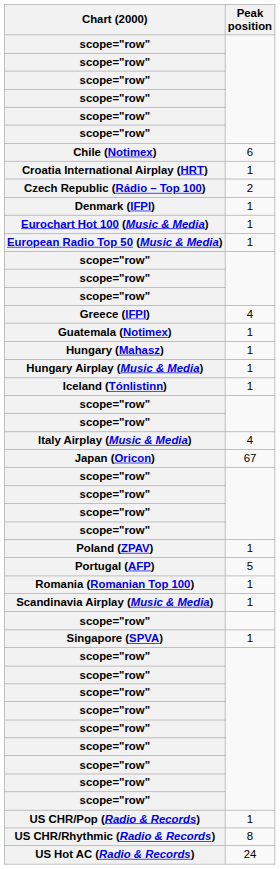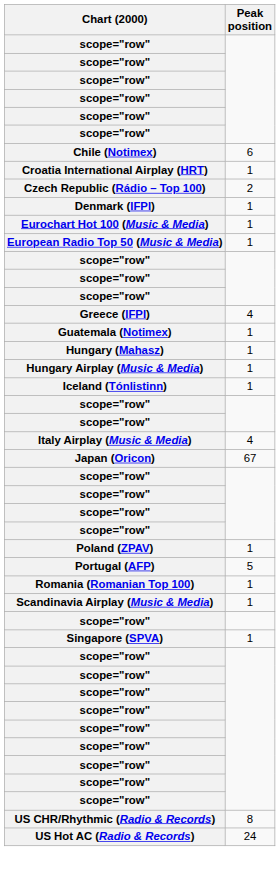- row: (115, 819)
